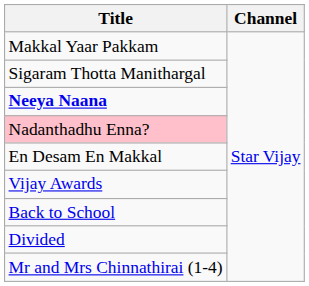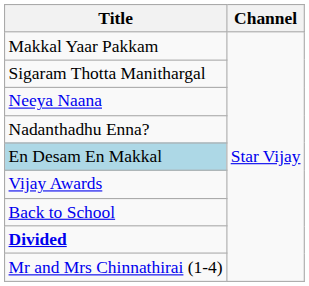(58, 101) bold -> (55, 101) normal
(79, 128) pink background -> (79, 128) no background
(85, 156) no background -> (85, 156) lightblue background
(37, 239) normal -> (38, 239) bold
